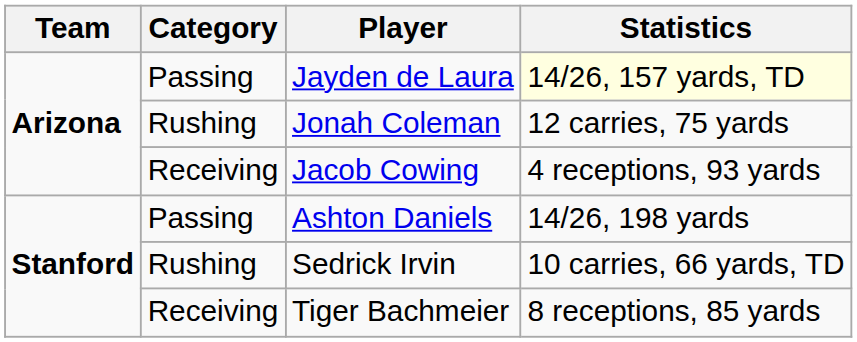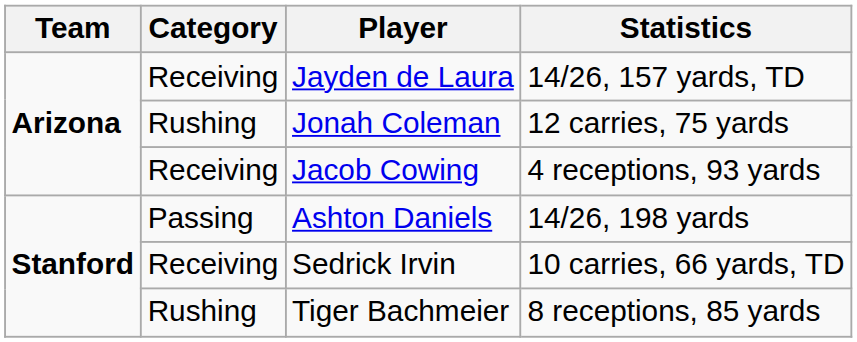(201, 76) Passing -> (213, 76) Receiving
(666, 76) lightyellow background -> (666, 76) no background
(202, 264) Rushing -> (213, 264) Receiving
(213, 312) Receiving -> (202, 312) Rushing
